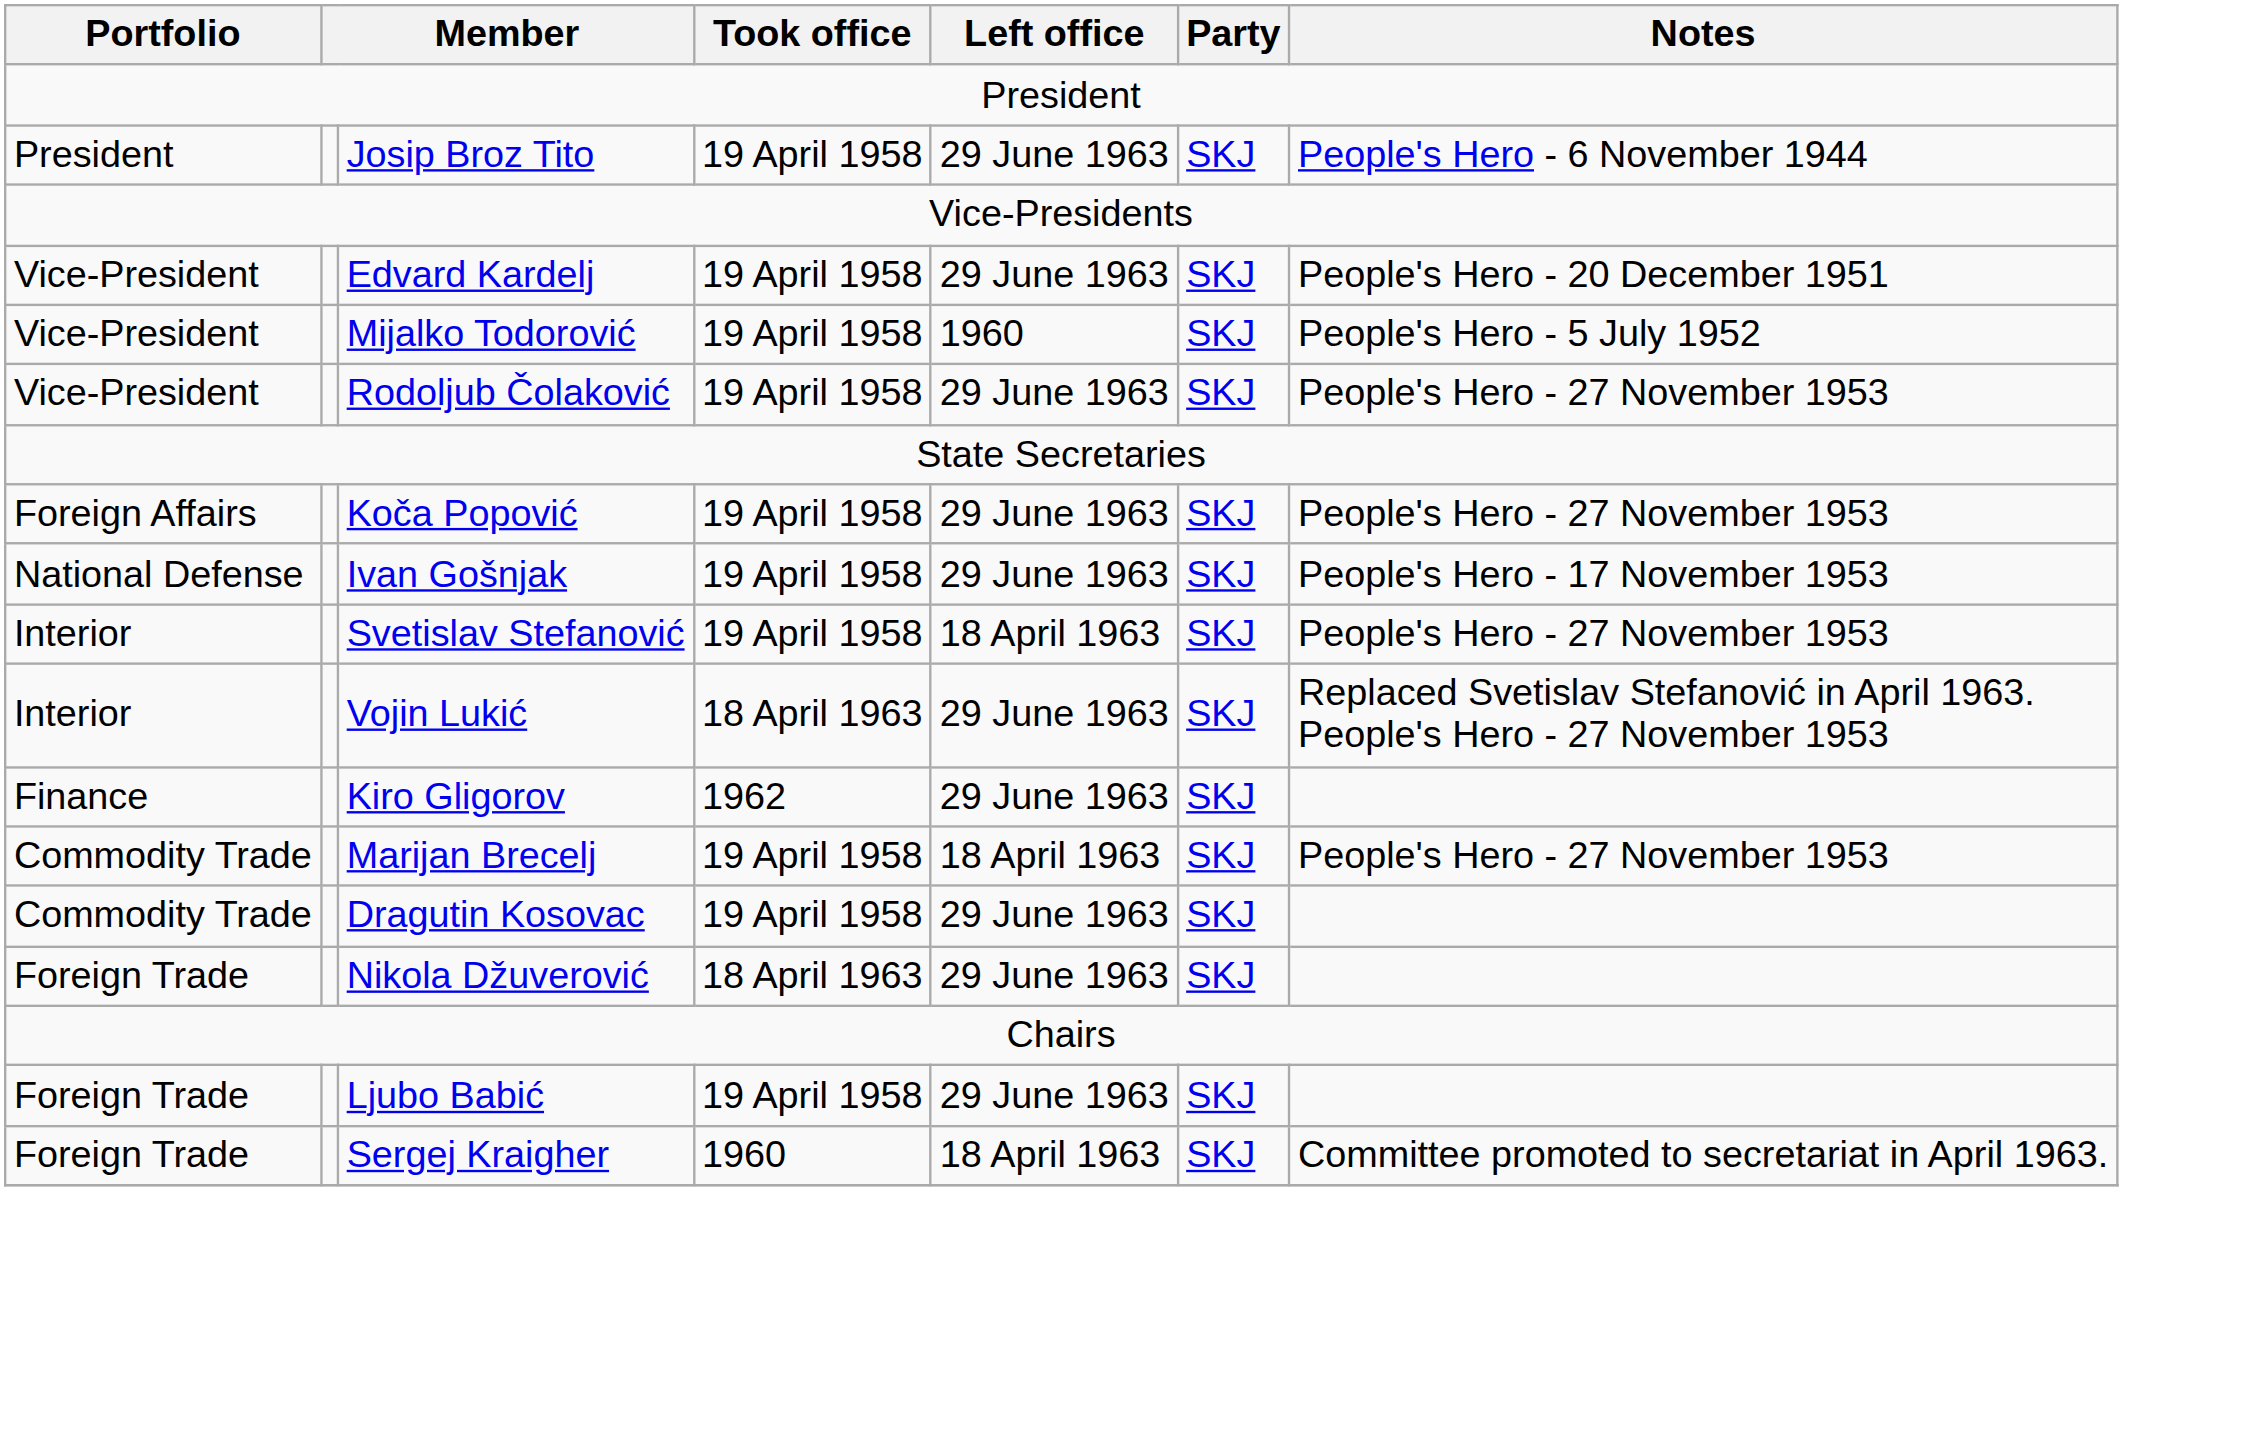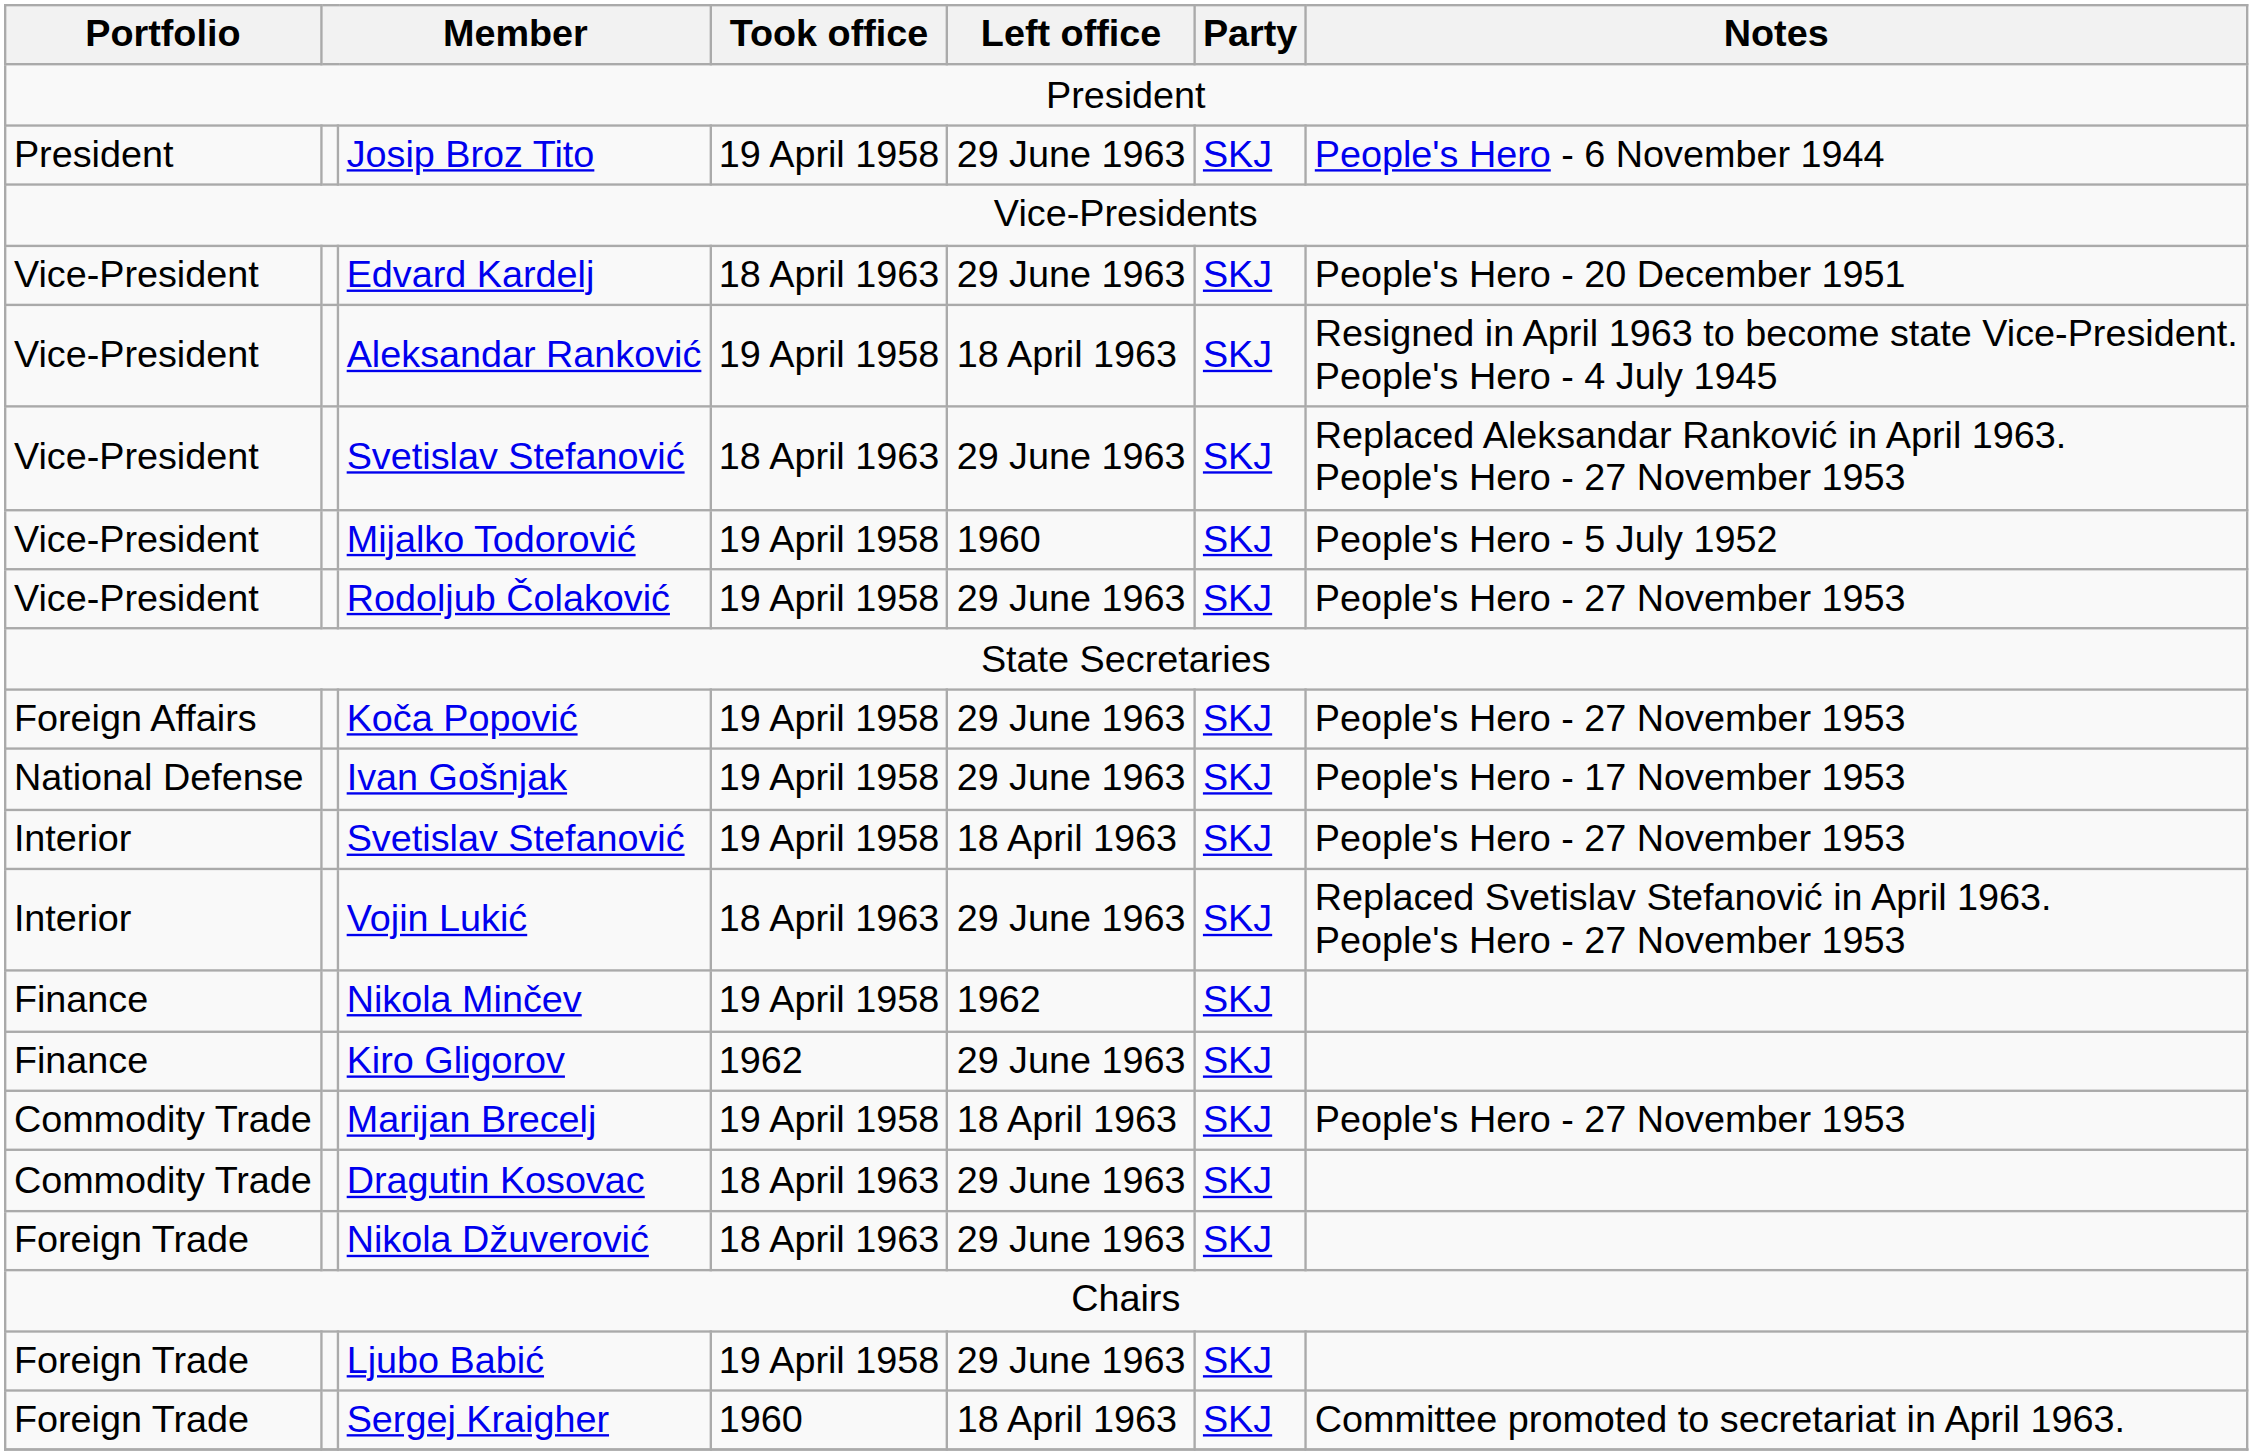(812, 273) 19 April 1958 -> (829, 273) 18 April 1963
+ row: (136, 355)
+ row: (136, 457)
+ row: (81, 1000)
(812, 915) 19 April 1958 -> (829, 1179) 18 April 1963
